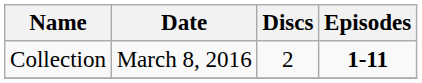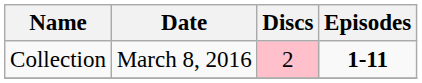(288, 59) no background -> (288, 59) pink background
